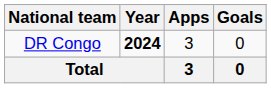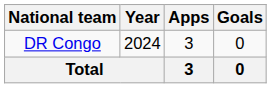(142, 43) bold -> (142, 43) normal
